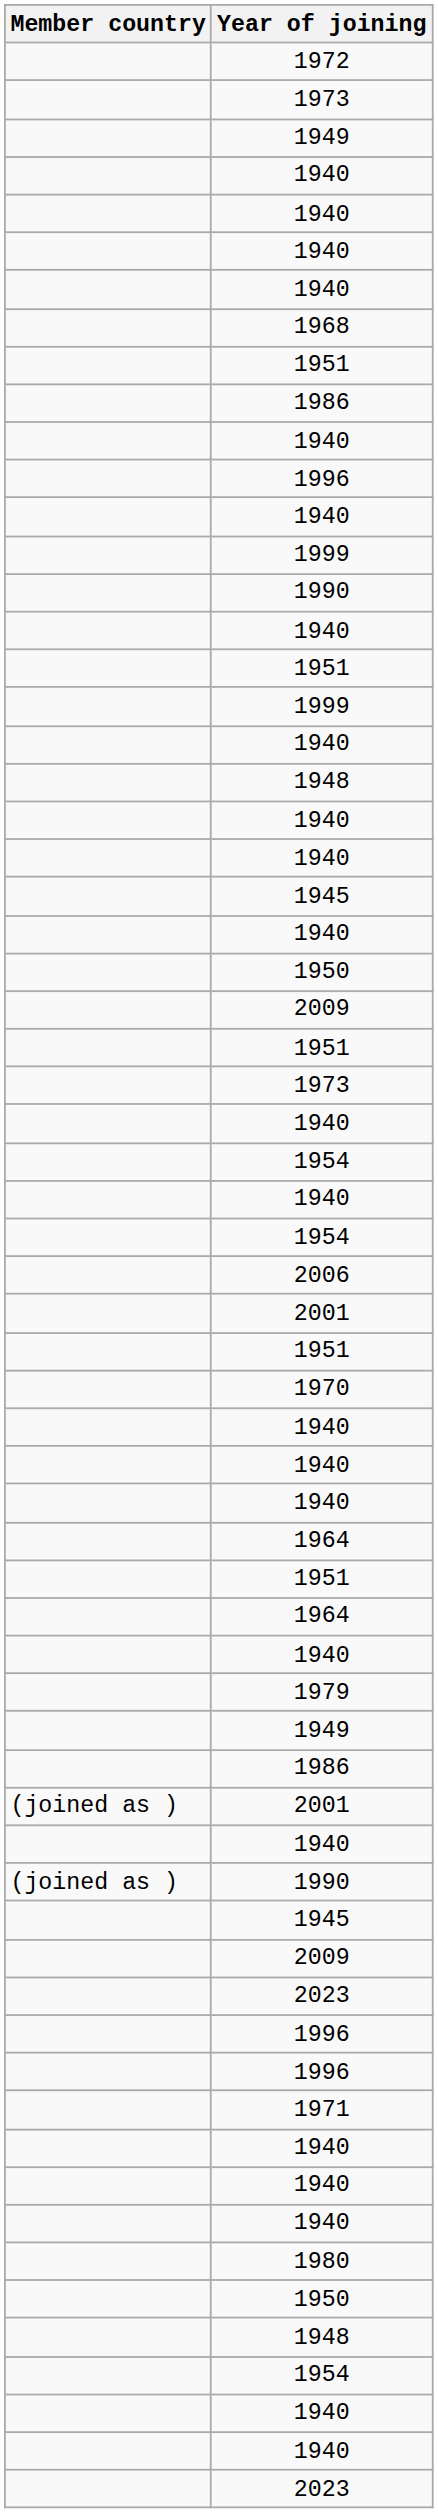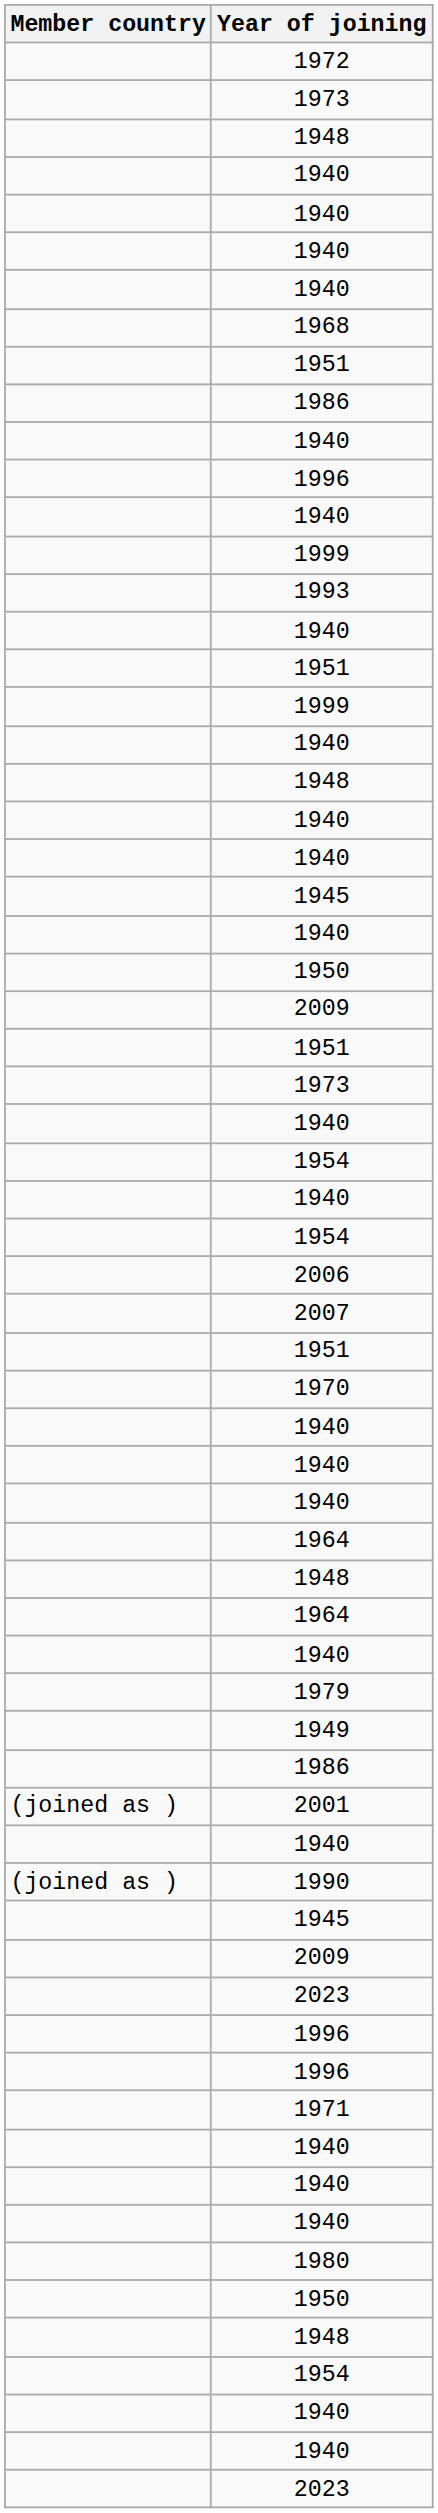(322, 138) 1949 -> (322, 138) 1948
(322, 593) 1990 -> (322, 593) 1993
(322, 1313) 2001 -> (322, 1313) 2007
(322, 1579) 1951 -> (322, 1579) 1948
